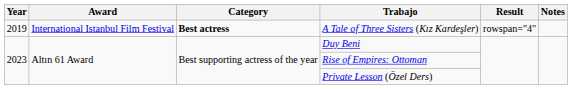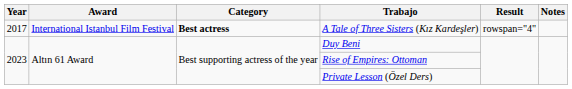(17, 28) 2019 -> (17, 28) 2017
